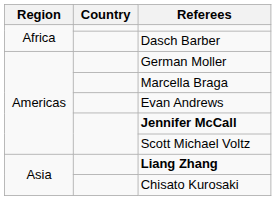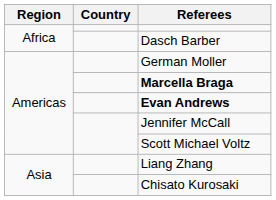(184, 82) normal -> (187, 82) bold
(182, 102) normal -> (185, 102) bold
(189, 123) bold -> (185, 123) normal
(179, 164) bold -> (177, 164) normal
